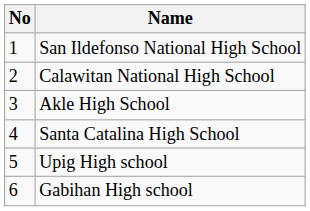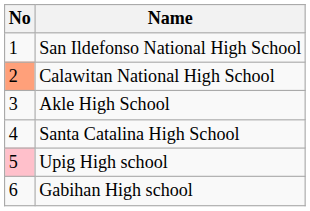(13, 76) no background -> (13, 76) lightsalmon background
(13, 162) no background -> (13, 162) pink background
